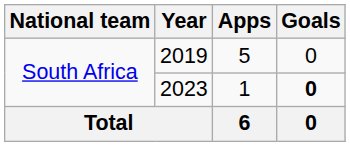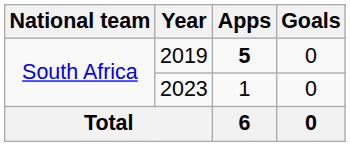(244, 55) normal -> (244, 55) bold
(311, 89) bold -> (311, 89) normal
